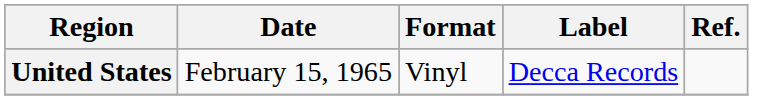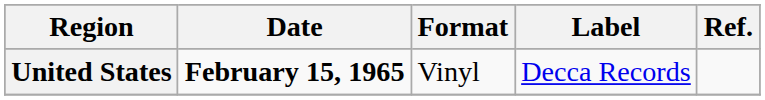(288, 71) normal -> (295, 71) bold
